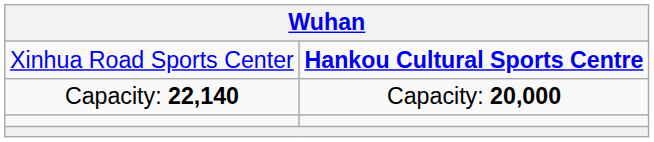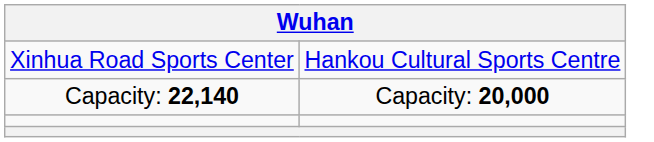(474, 59) bold -> (462, 59) normal
